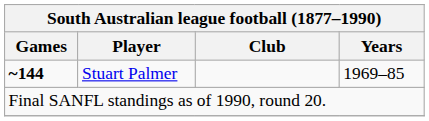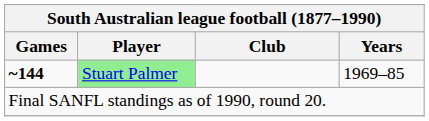(130, 73) no background -> (130, 73) lightgreen background
